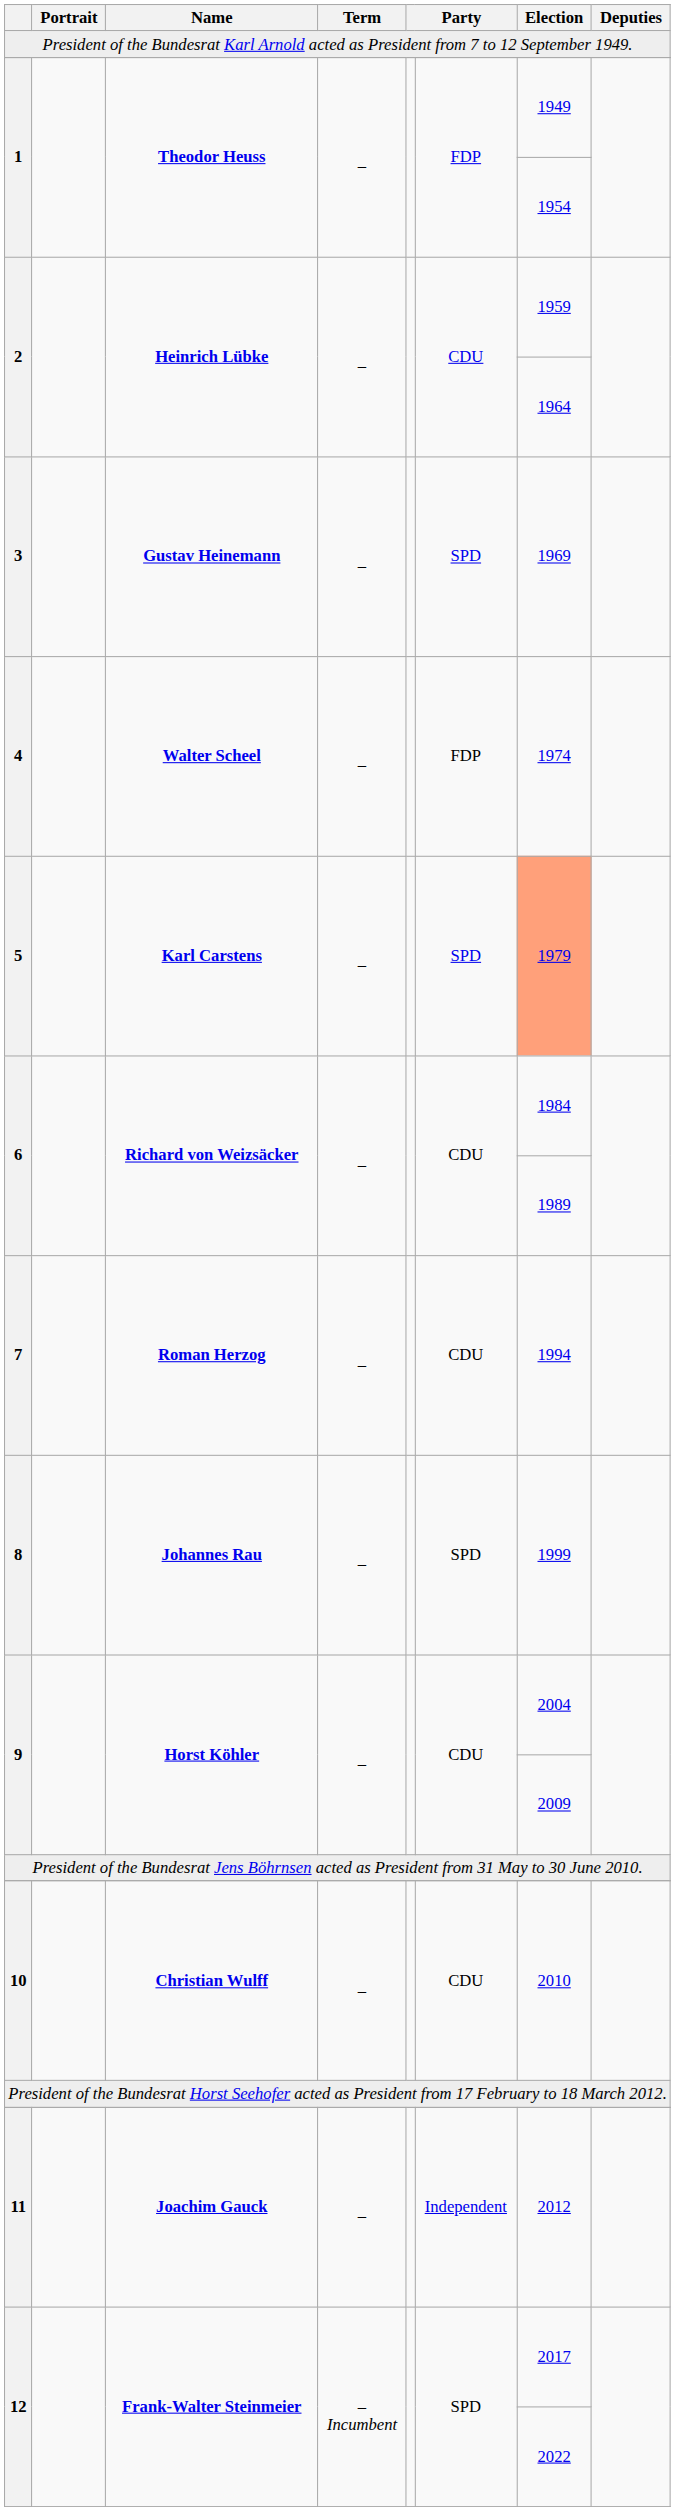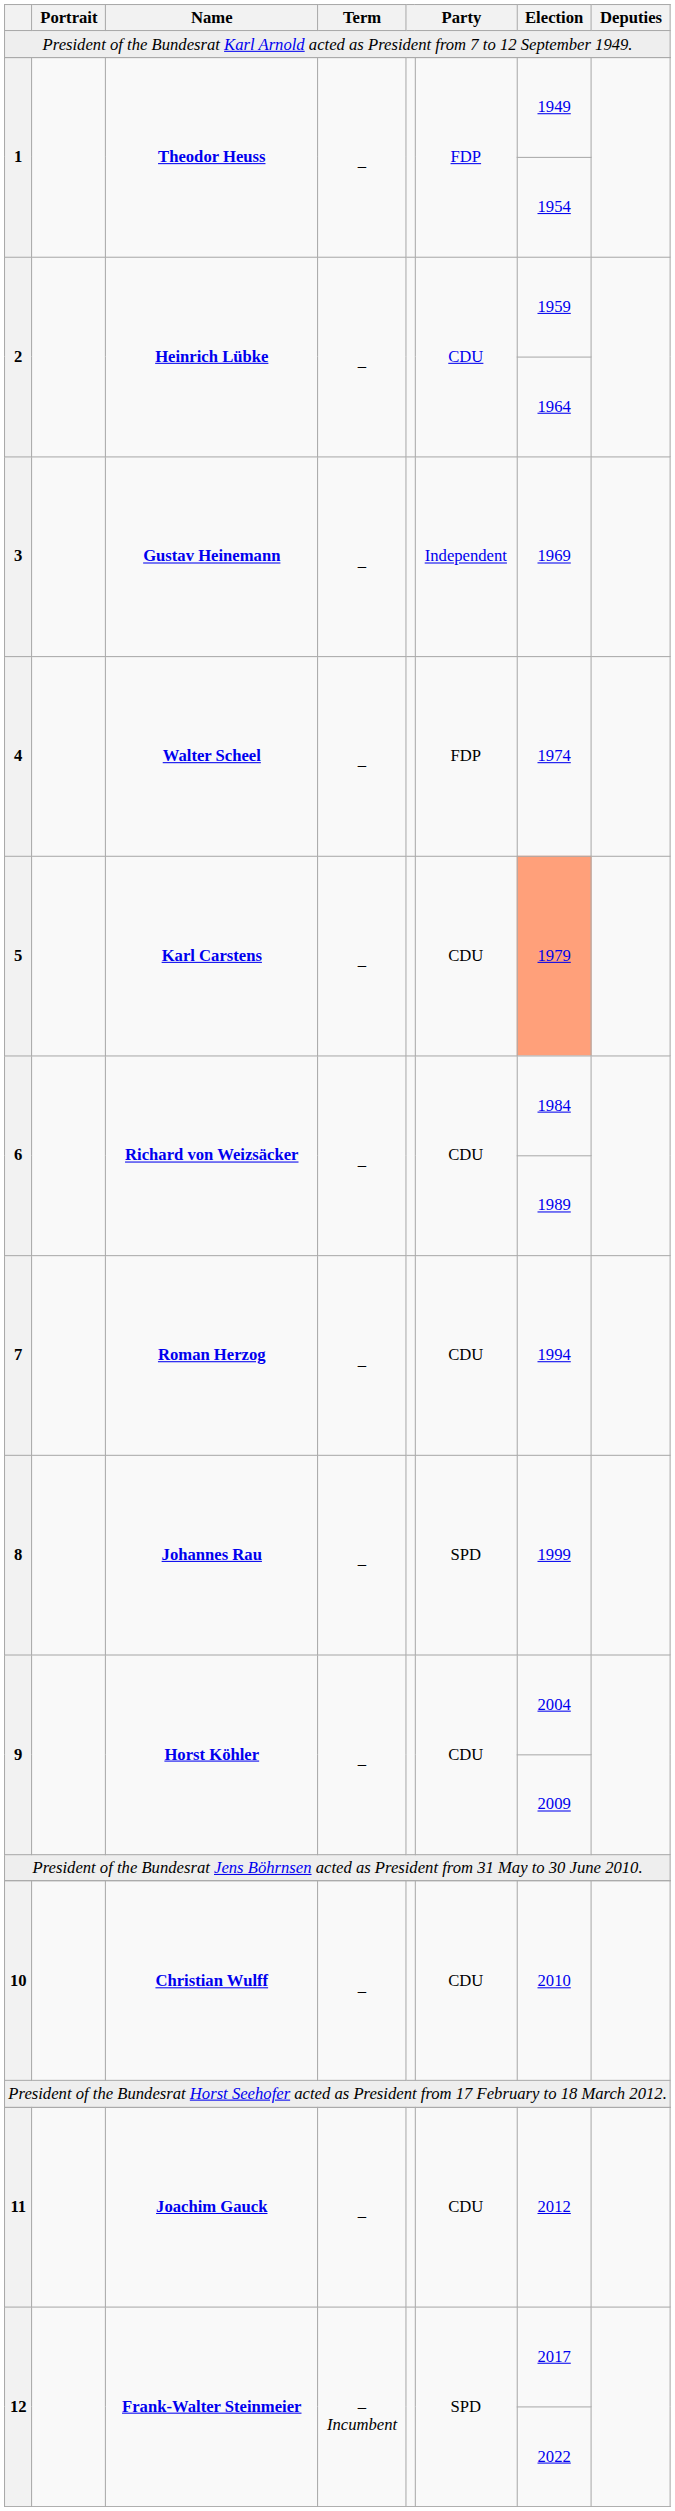(466, 556) SPD -> (466, 556) Independent
(466, 955) SPD -> (466, 955) CDU
(466, 2206) Independent -> (466, 2206) CDU
